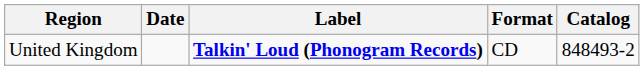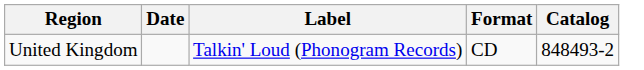(338, 49) bold -> (328, 49) normal
